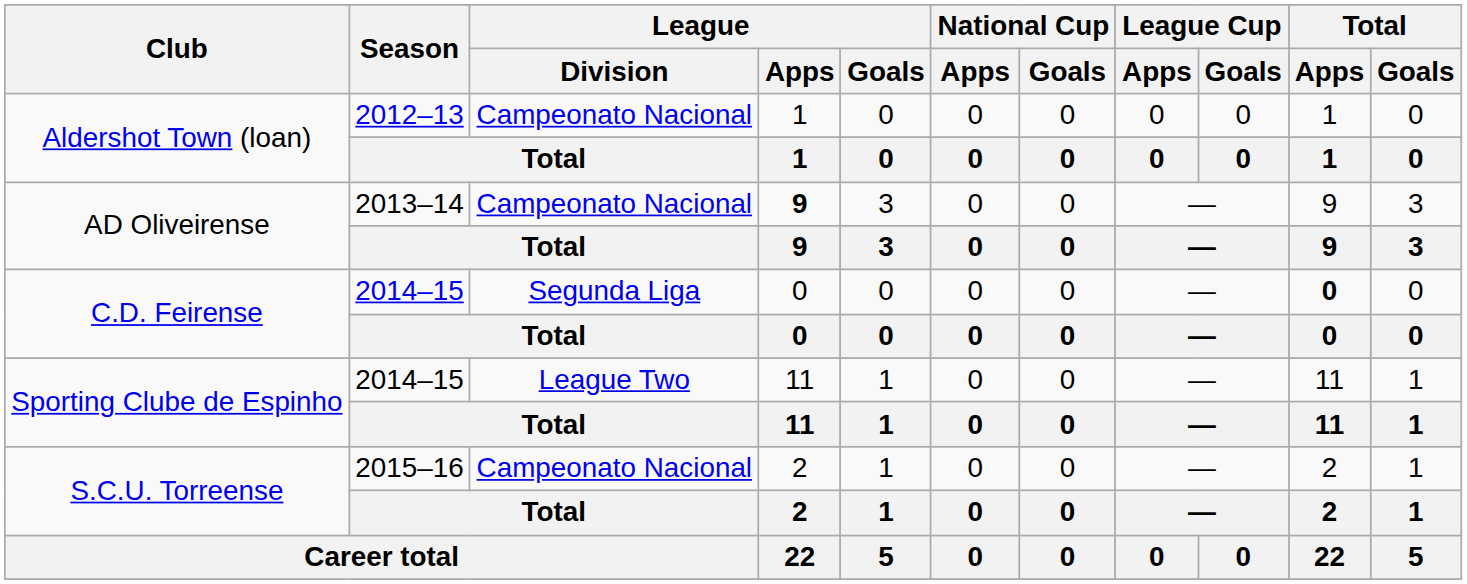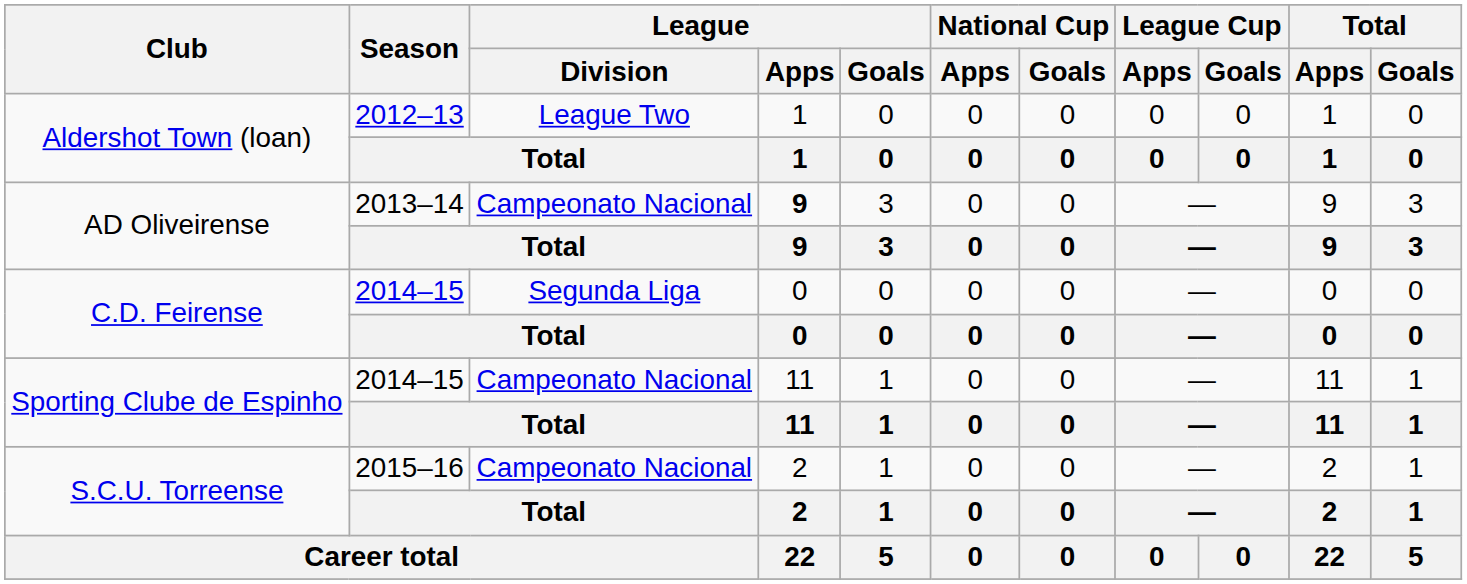(614, 114) Campeonato Nacional -> (614, 114) League Two
(1329, 291) bold -> (1329, 291) normal
(614, 379) League Two -> (614, 379) Campeonato Nacional
